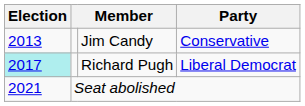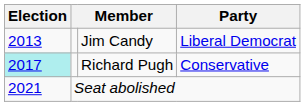(225, 40) Conservative -> (238, 40) Liberal Democrat
(238, 64) Liberal Democrat -> (225, 64) Conservative
